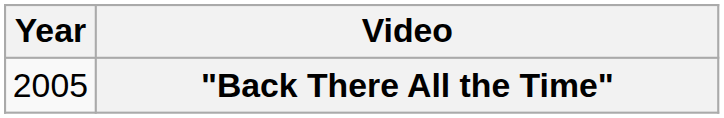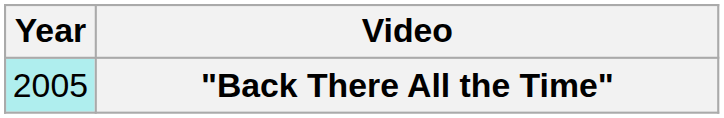(50, 84) no background -> (50, 84) paleturquoise background
